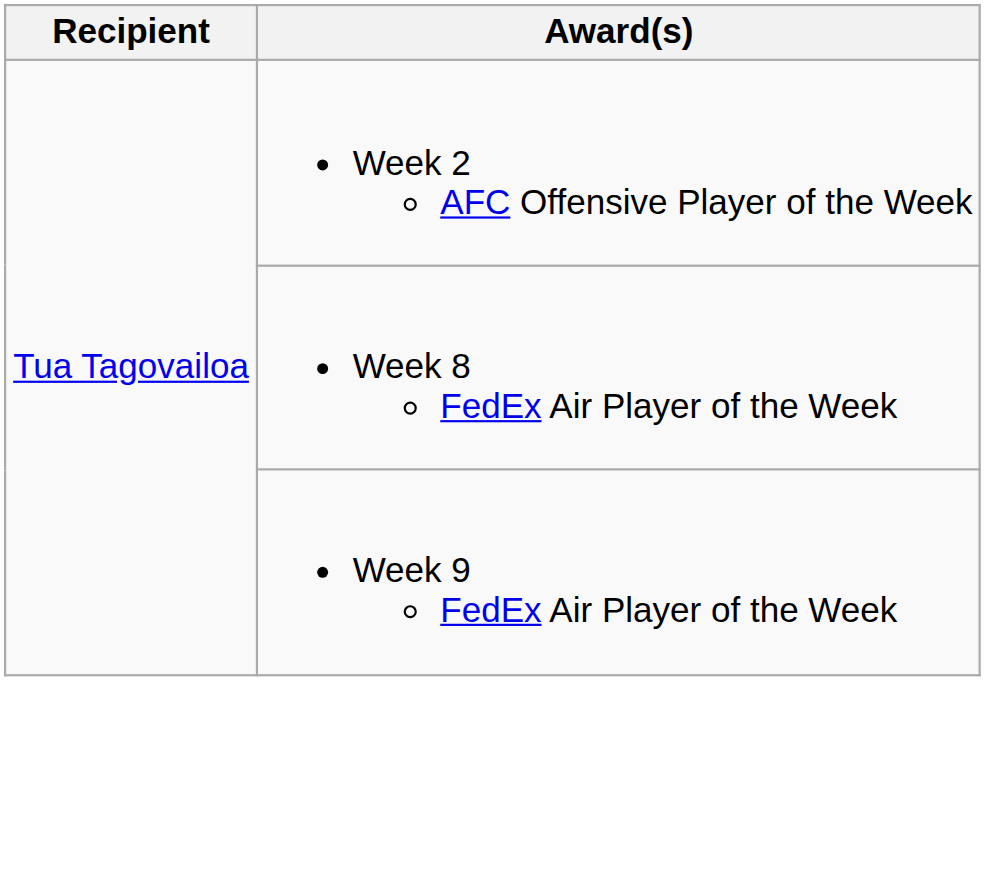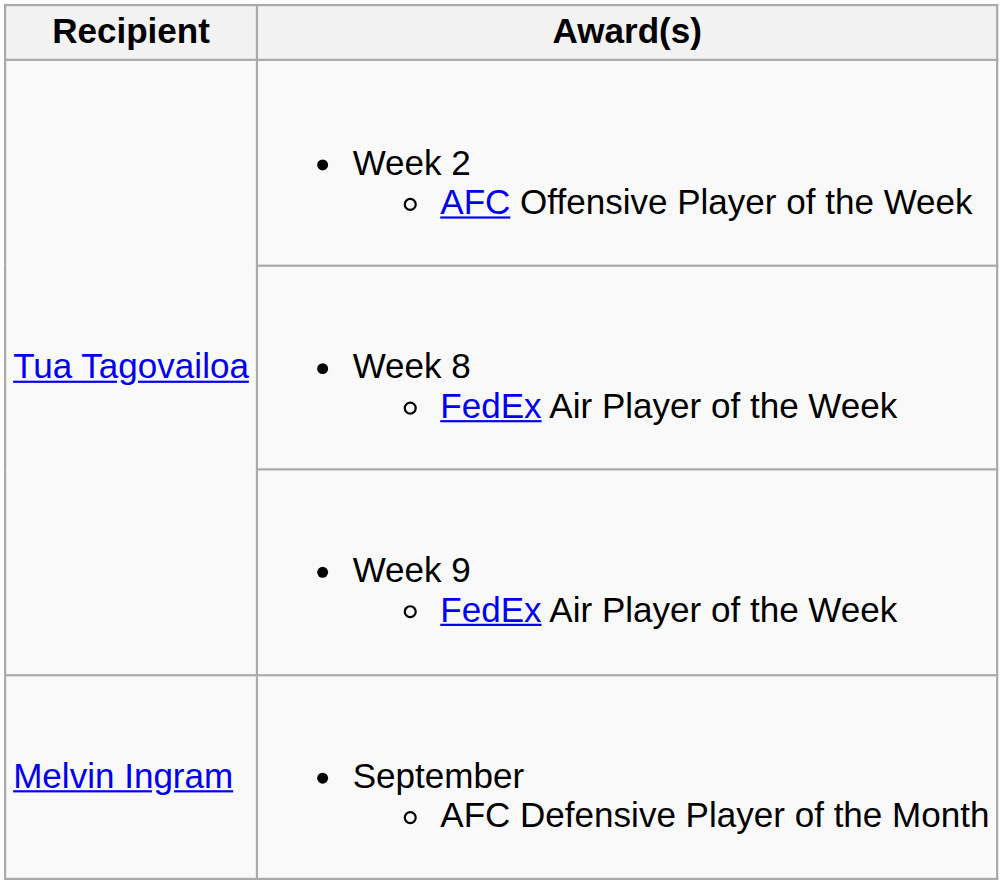+ row: (627, 796)
